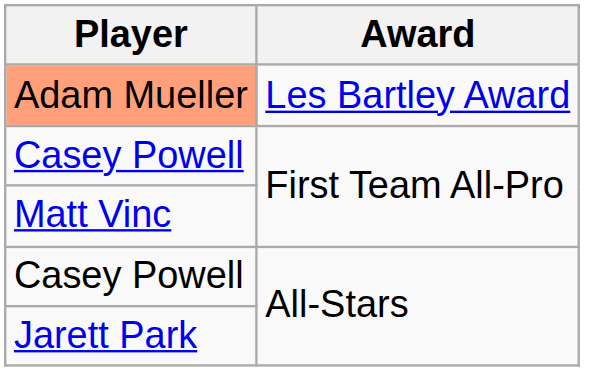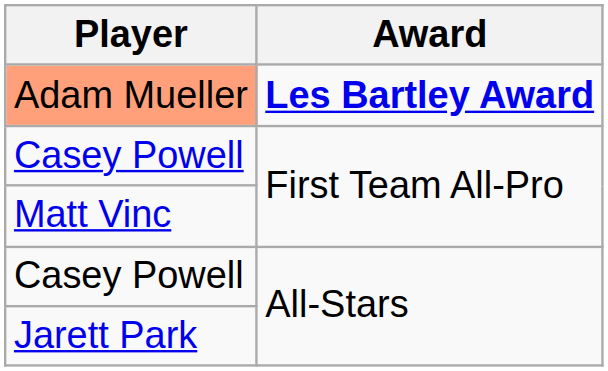(418, 94) normal -> (430, 94) bold
